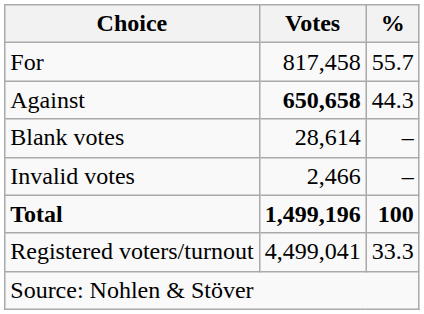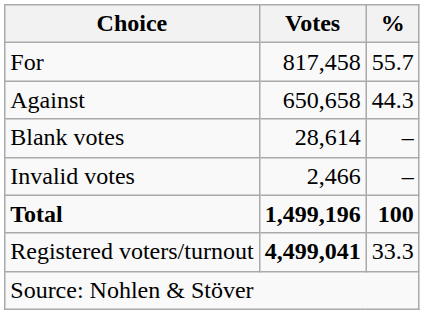(322, 99) bold -> (322, 99) normal
(313, 251) normal -> (313, 251) bold
